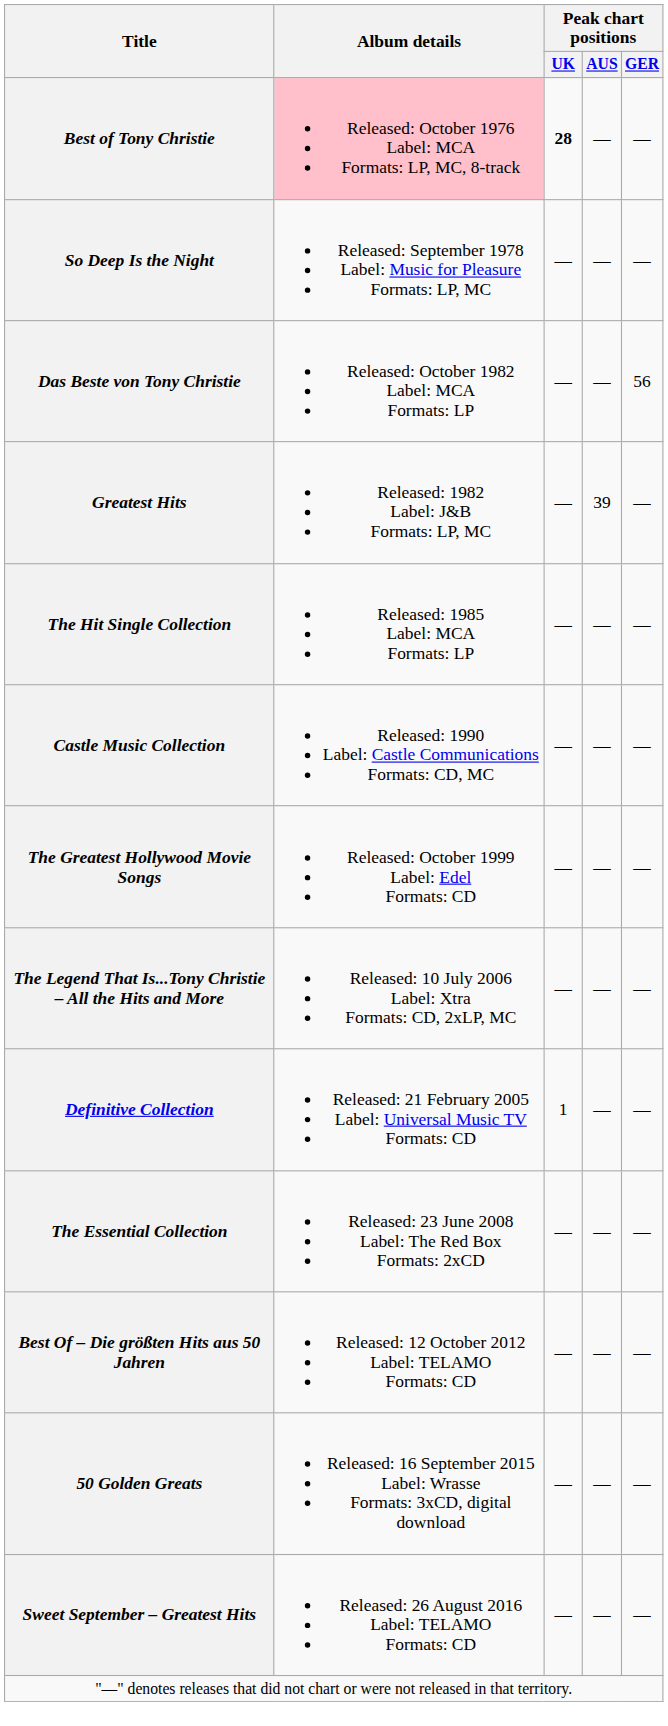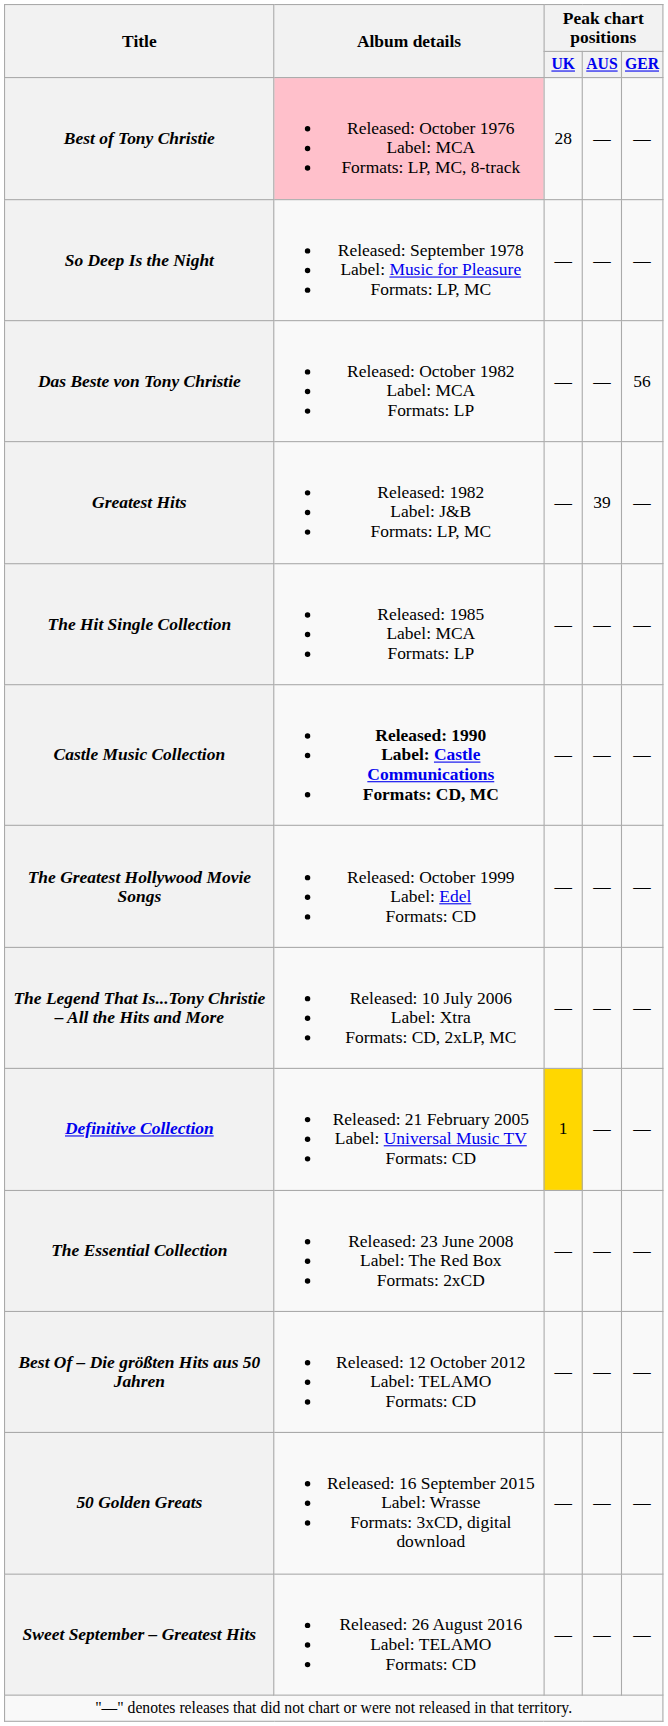(563, 138) bold -> (563, 138) normal
(409, 755) normal -> (409, 765) bold
(563, 1109) no background -> (563, 1129) gold background
